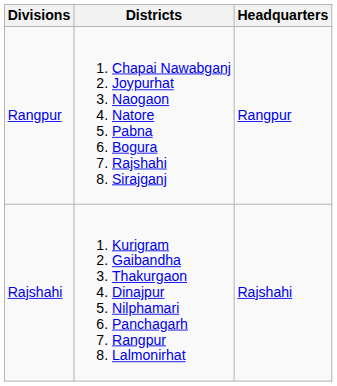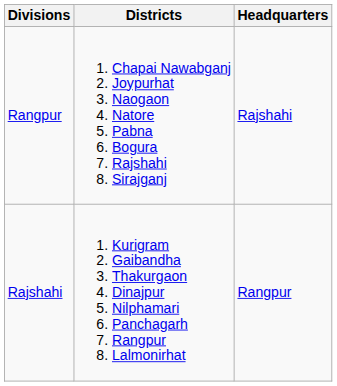(264, 115) Rangpur -> (265, 115) Rajshahi
(265, 292) Rajshahi -> (264, 292) Rangpur
